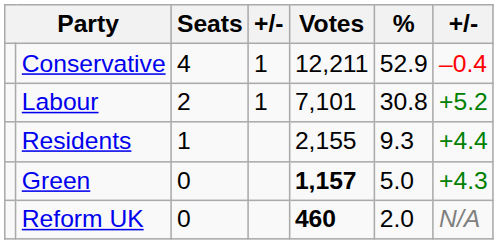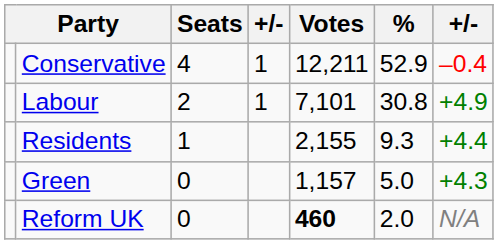(463, 102) +5.2 -> (463, 102) +4.9
(326, 180) bold -> (326, 180) normal
